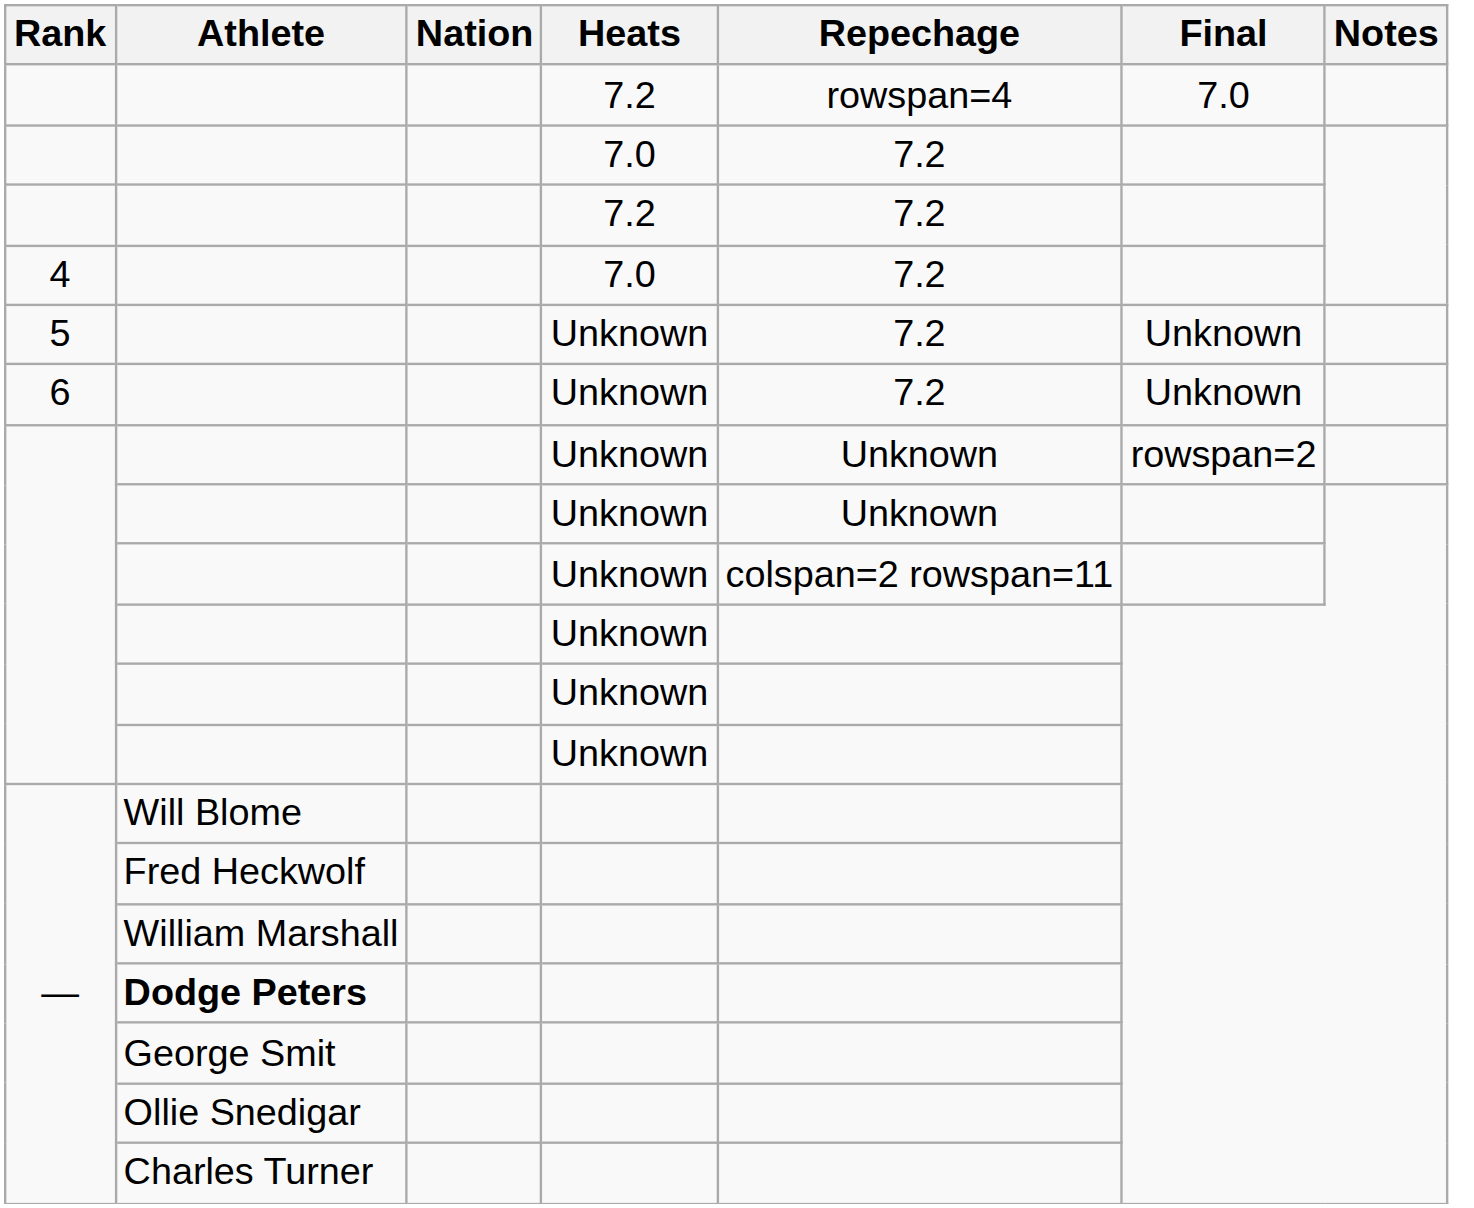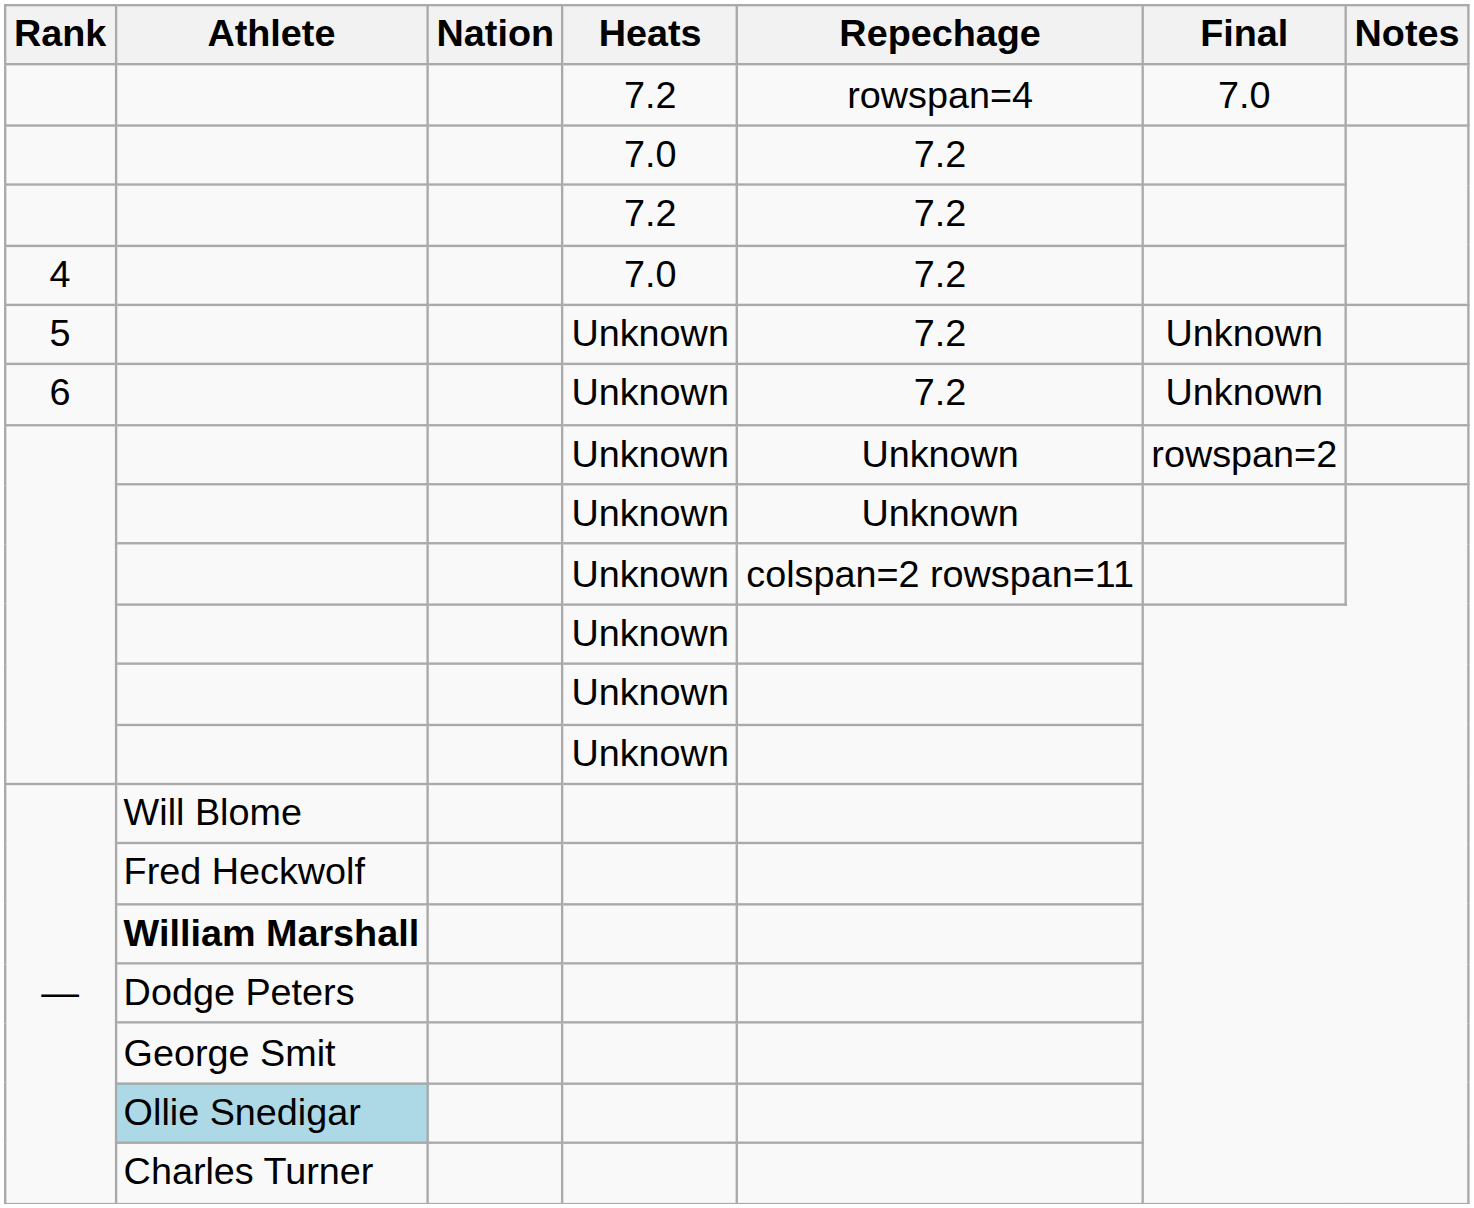(261, 932) normal -> (271, 932) bold
(245, 992) bold -> (239, 992) normal
(242, 1112) no background -> (242, 1112) lightblue background
